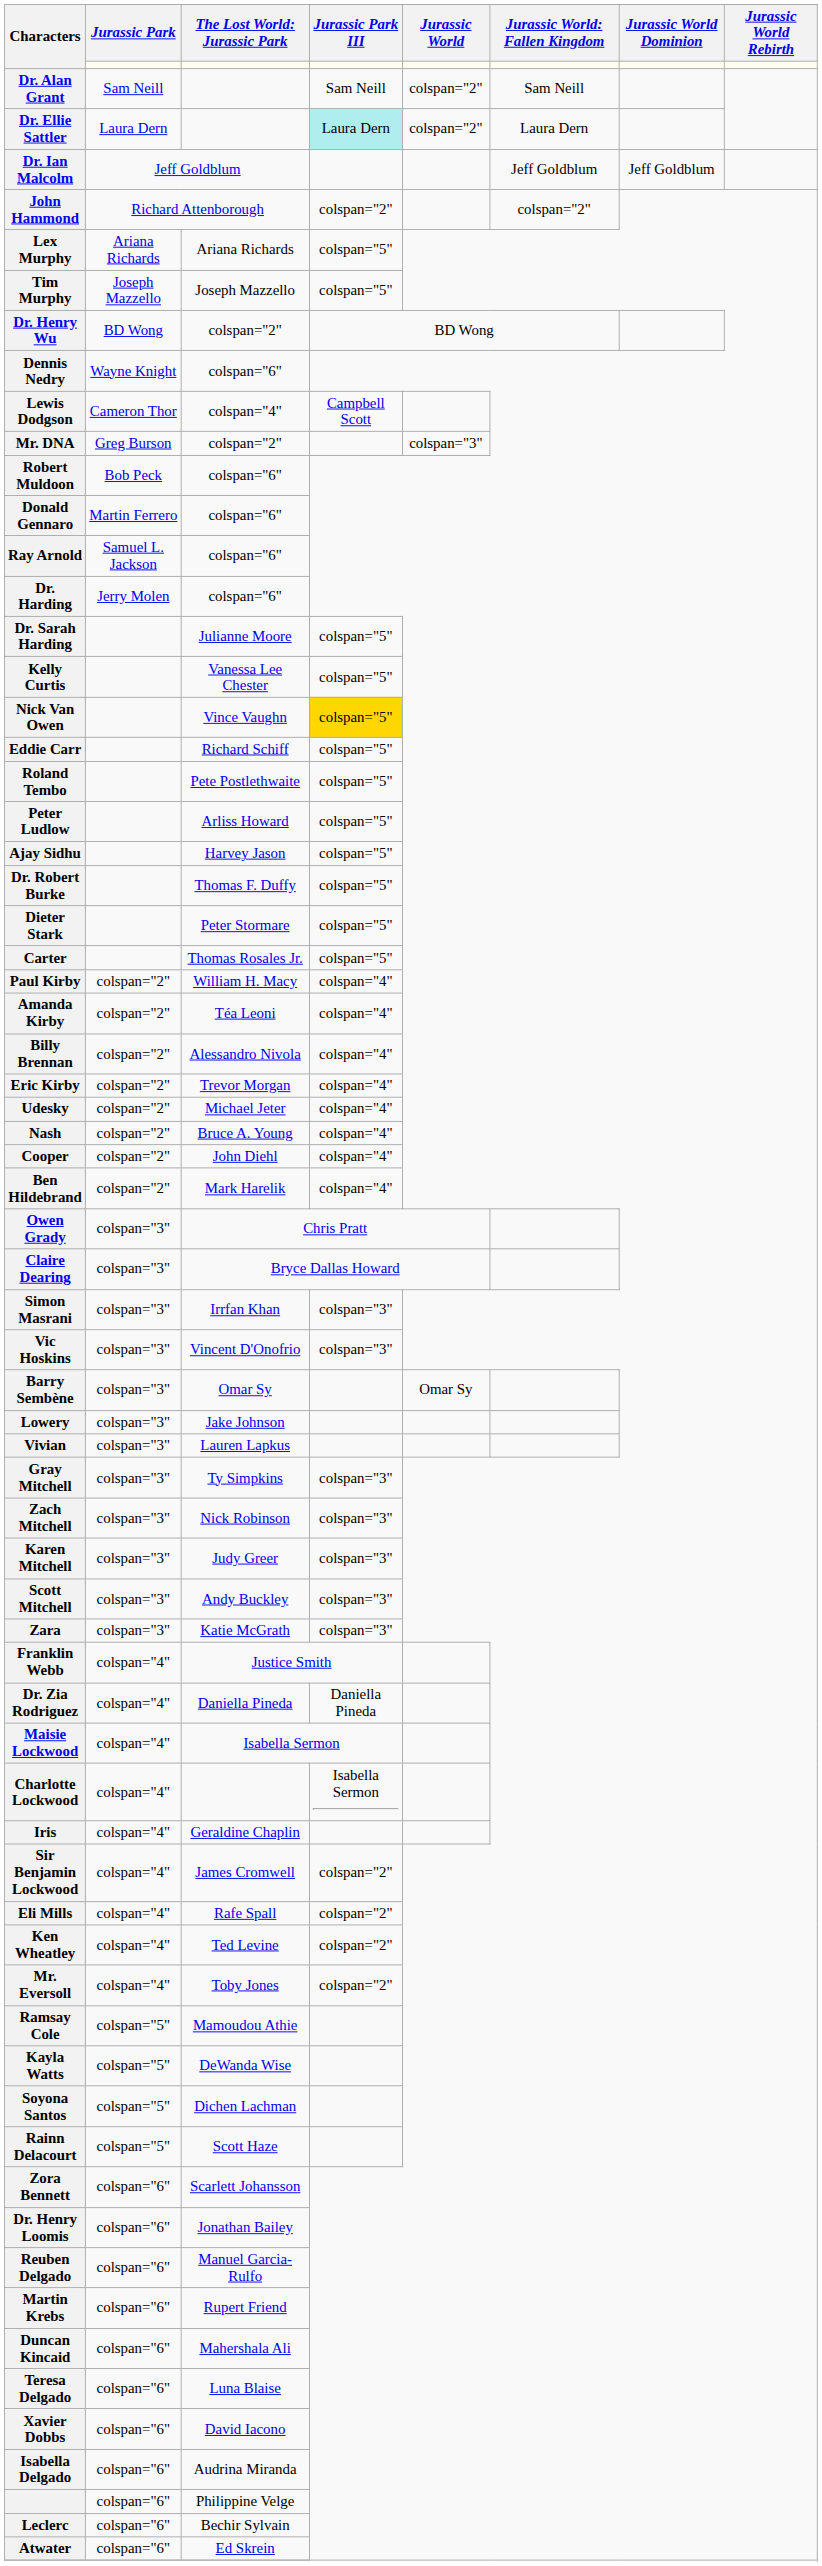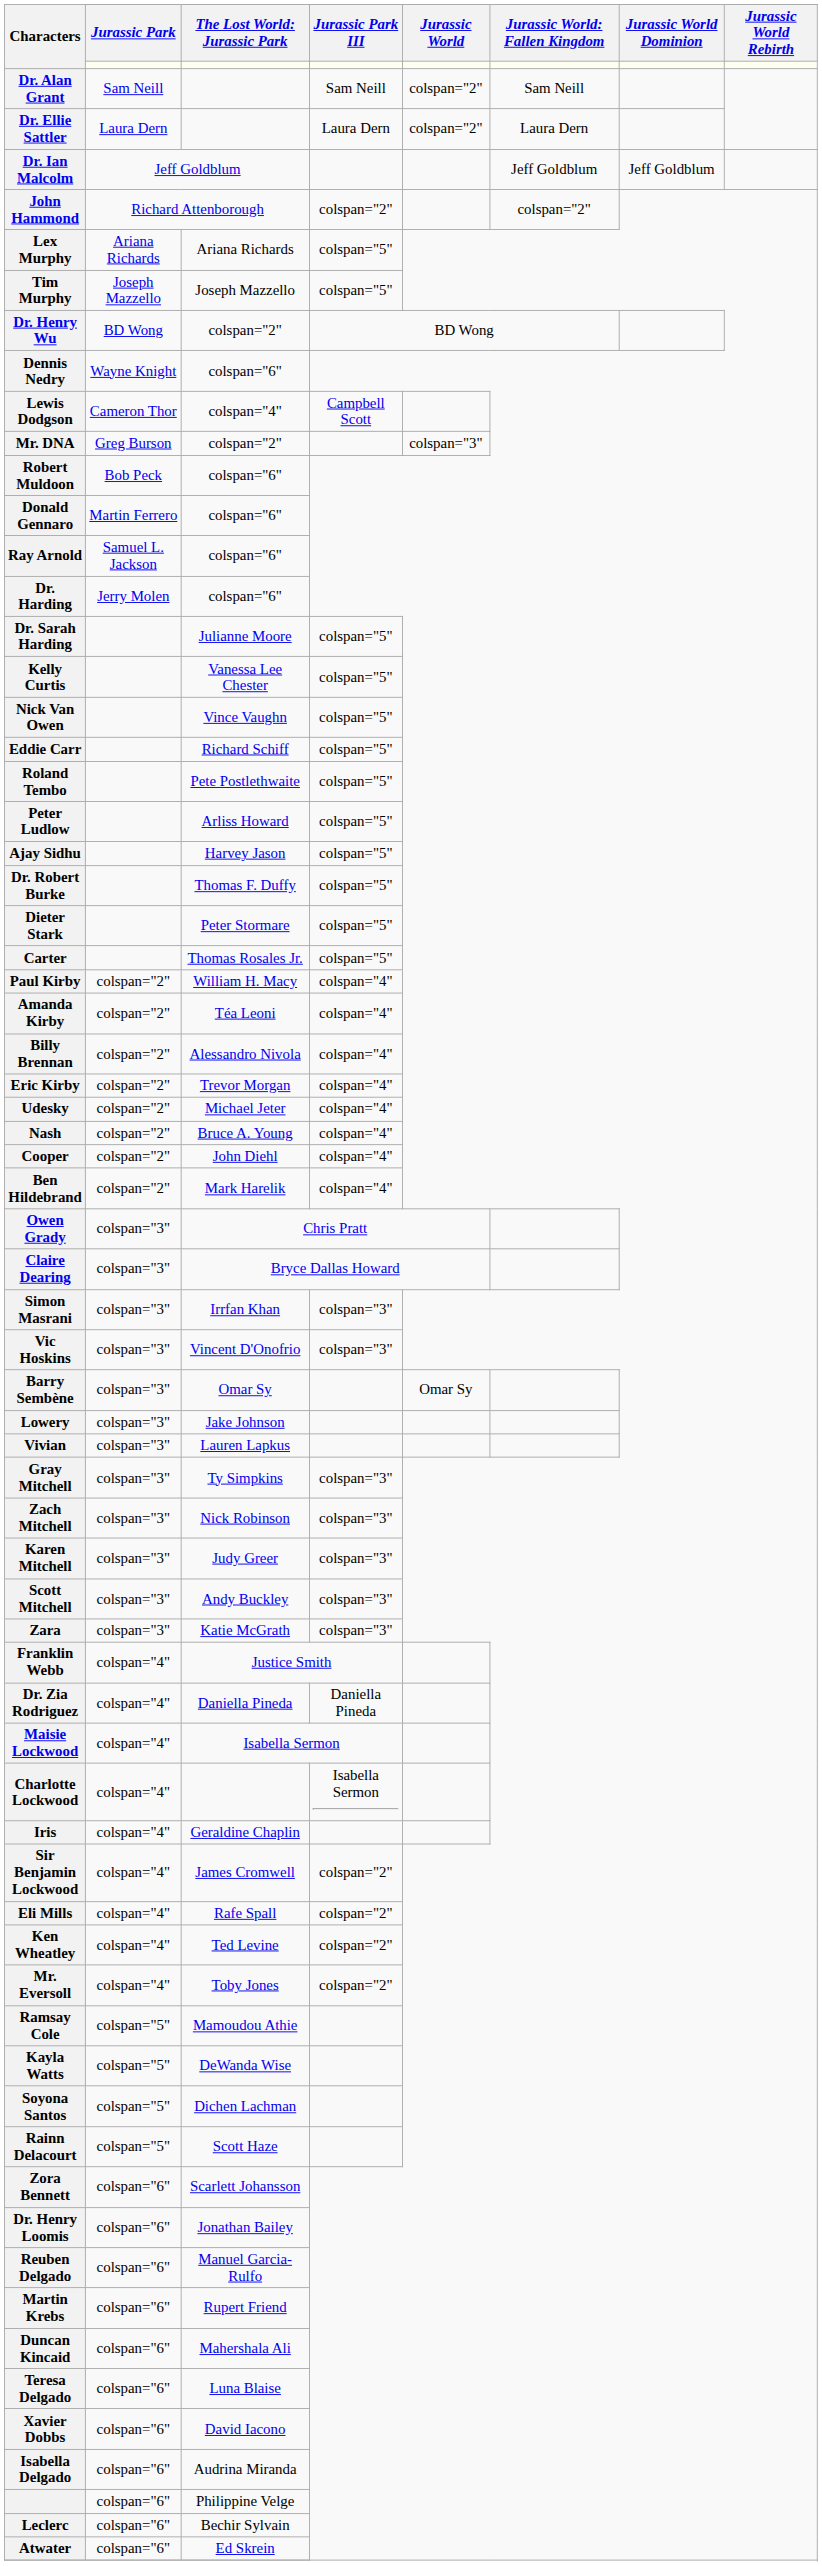(356, 128) paleturquoise background -> (356, 128) no background
(356, 717) gold background -> (356, 717) no background
